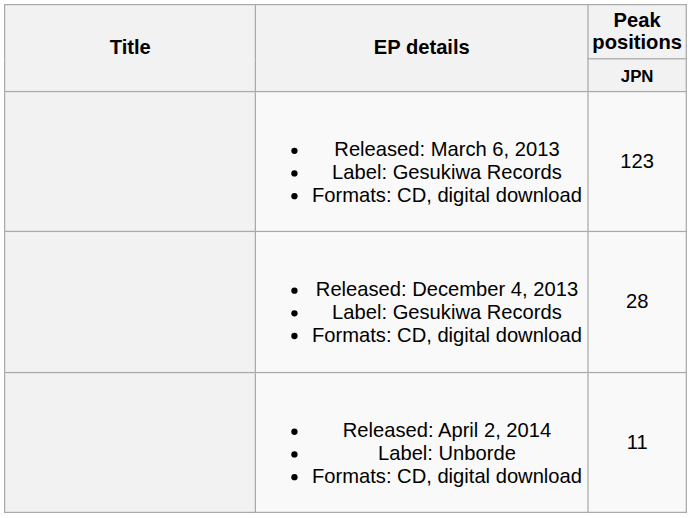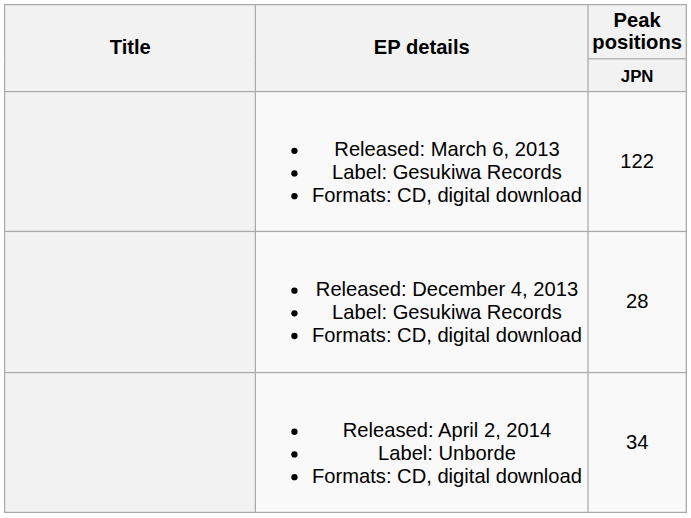(637, 161) 123 -> (637, 161) 122
(637, 441) 11 -> (637, 441) 34
